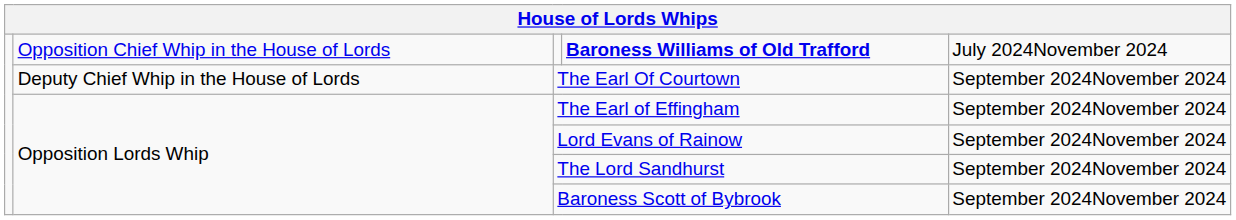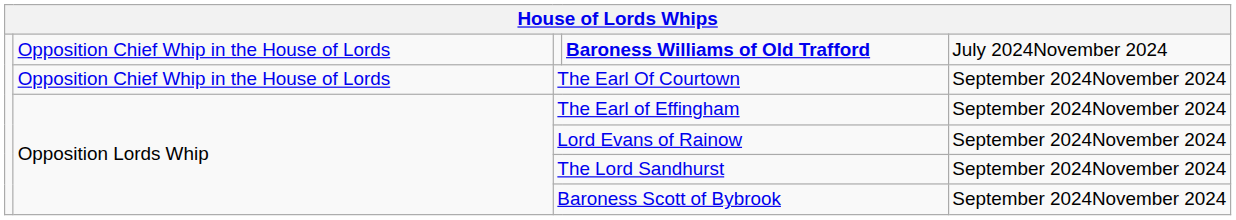(189, 79) Deputy Chief Whip in the House of Lords -> (204, 79) Opposition Chief Whip in the House of Lords
